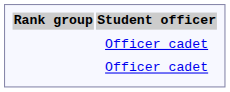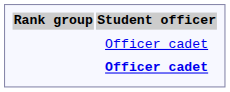(157, 68) normal -> (157, 68) bold
